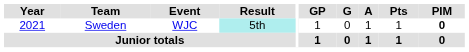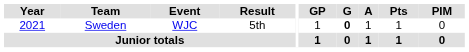(257, 25) paleturquoise background -> (257, 25) no background
(347, 25) normal -> (347, 25) bold
(442, 25) bold -> (442, 25) normal
